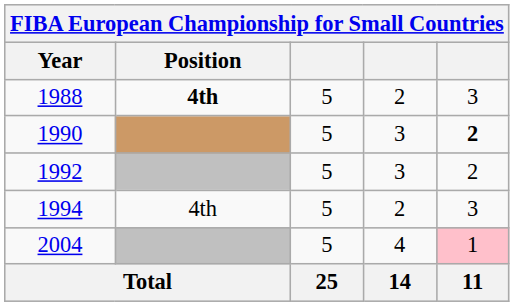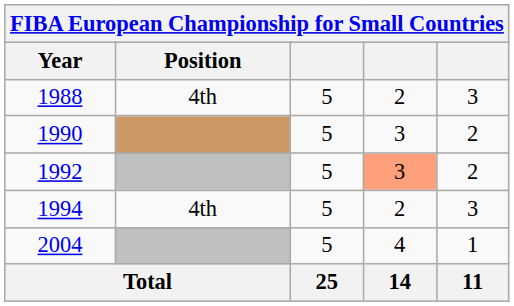(203, 97) bold -> (203, 97) normal
(473, 134) bold -> (473, 134) normal
(400, 171) no background -> (400, 171) lightsalmon background
(473, 245) pink background -> (473, 245) no background
